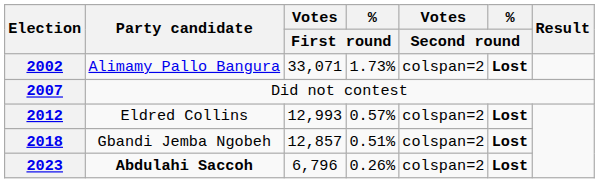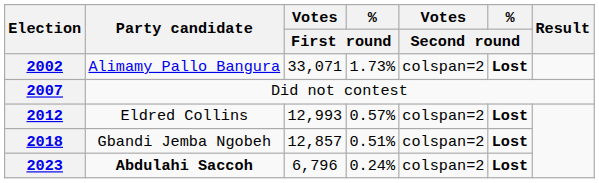(372, 166) 0.26% -> (372, 166) 0.24%
